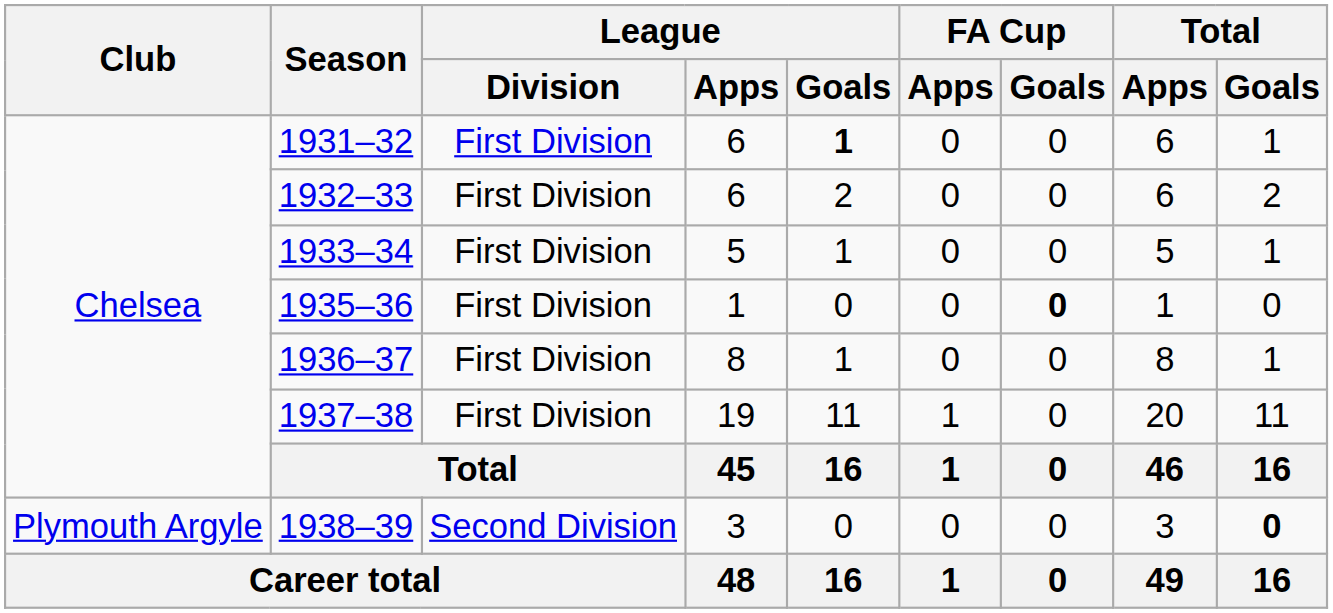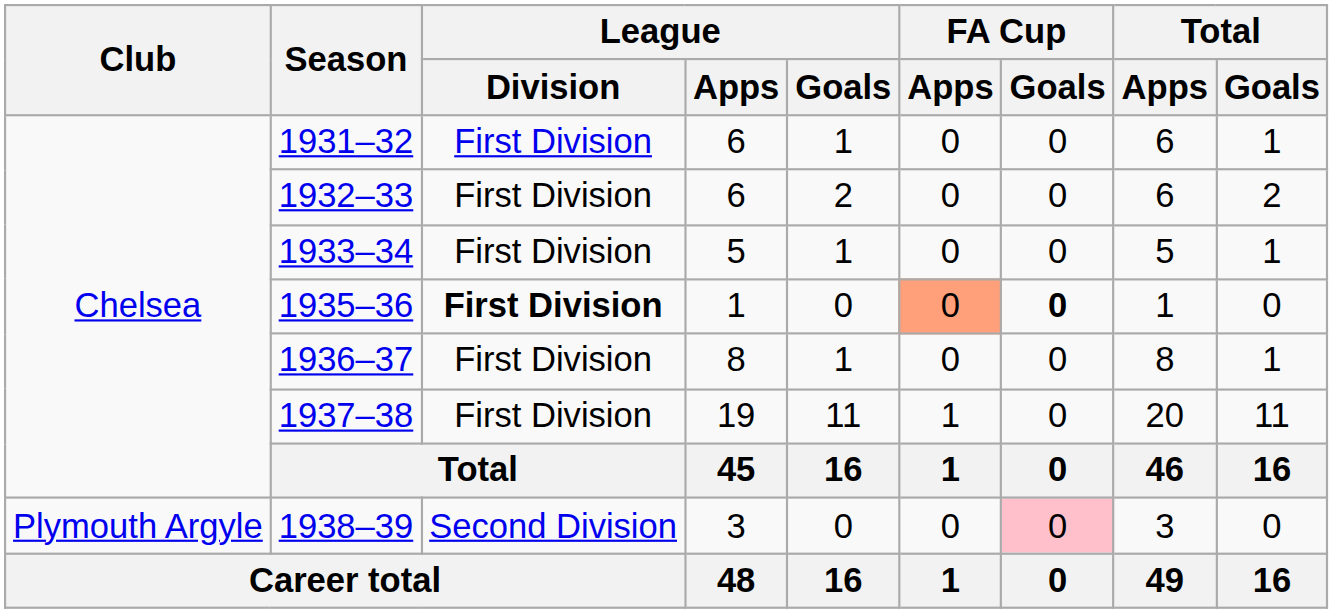(843, 141) bold -> (843, 141) normal
(553, 305) normal -> (553, 305) bold
(950, 305) no background -> (950, 305) lightsalmon background
(1058, 525) no background -> (1058, 525) pink background
(1272, 525) bold -> (1272, 525) normal
